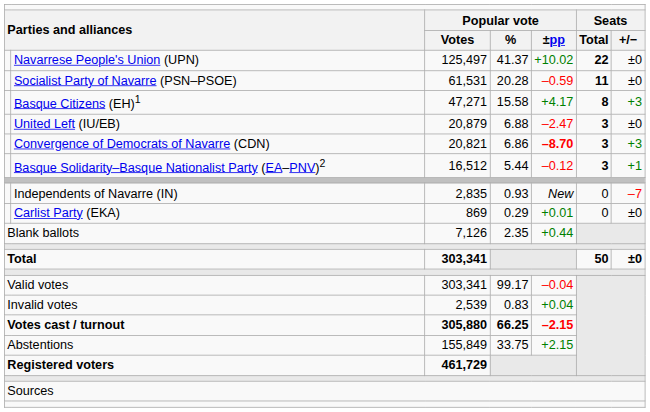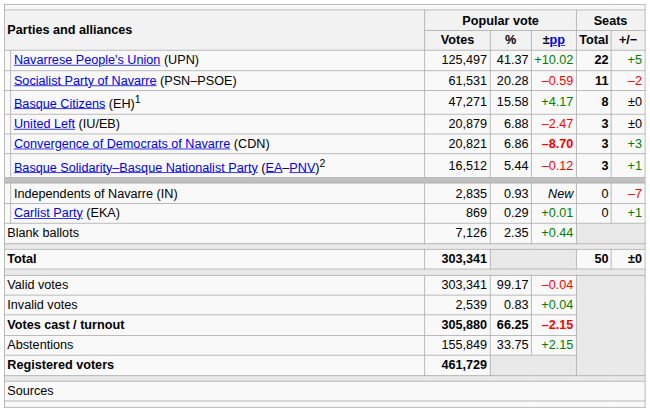(635, 60) ±0 -> (635, 60) +5
(635, 80) ±0 -> (635, 80) –2
(635, 102) +3 -> (635, 102) ±0
(635, 213) ±0 -> (635, 213) +1
